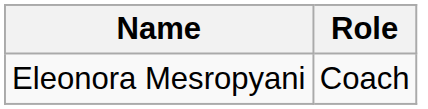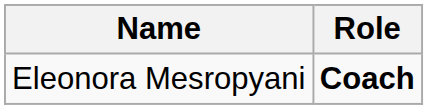(365, 78) normal -> (367, 78) bold
